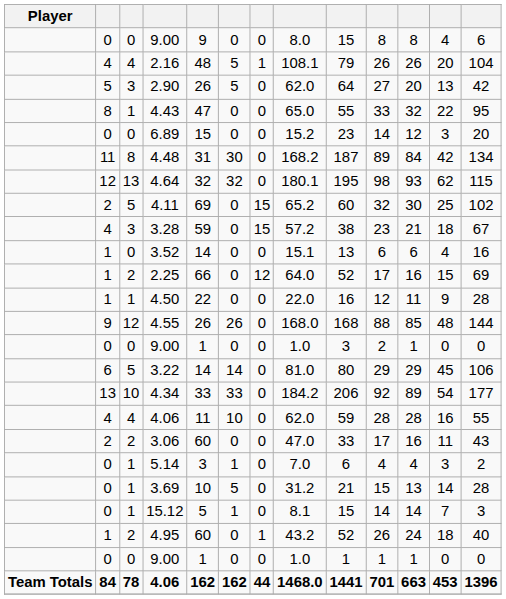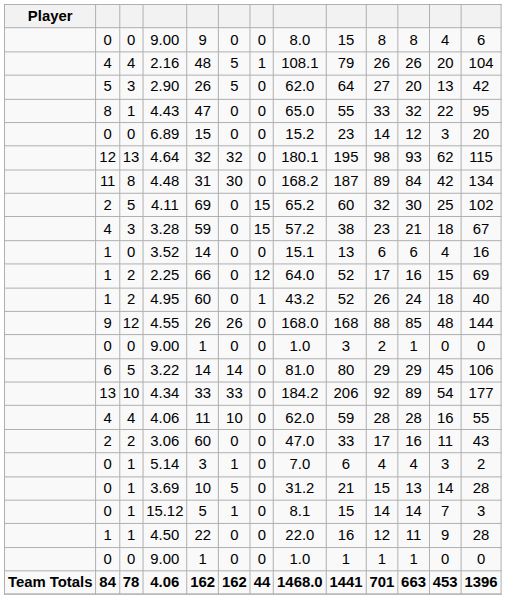rows swapped: (108, 157) <-> (108, 181)
rows swapped: (108, 299) <-> (108, 535)
